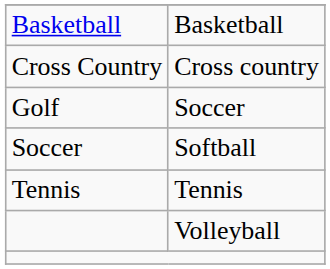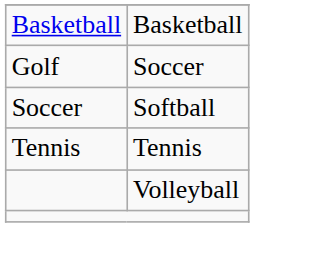- row: (247, 66)
